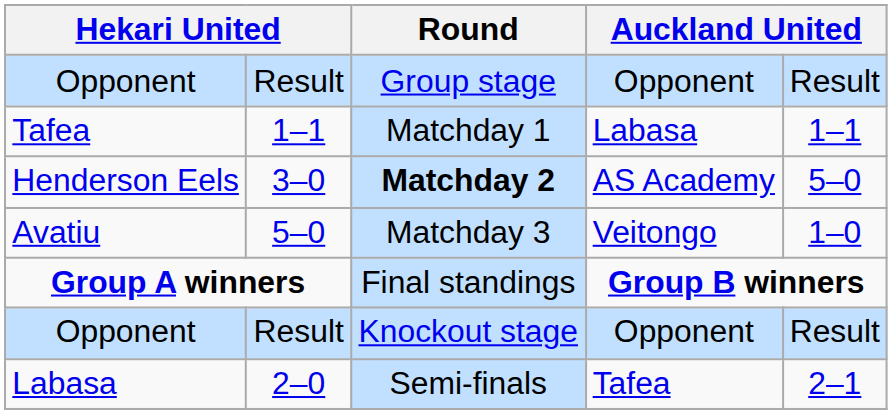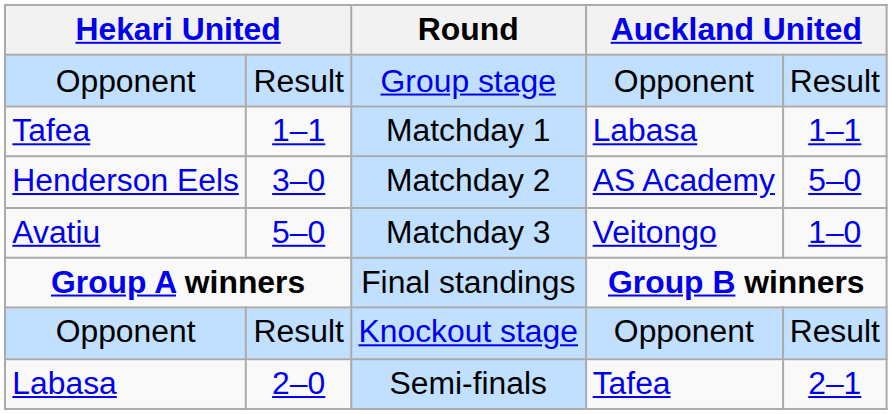(468, 181) bold -> (468, 181) normal
